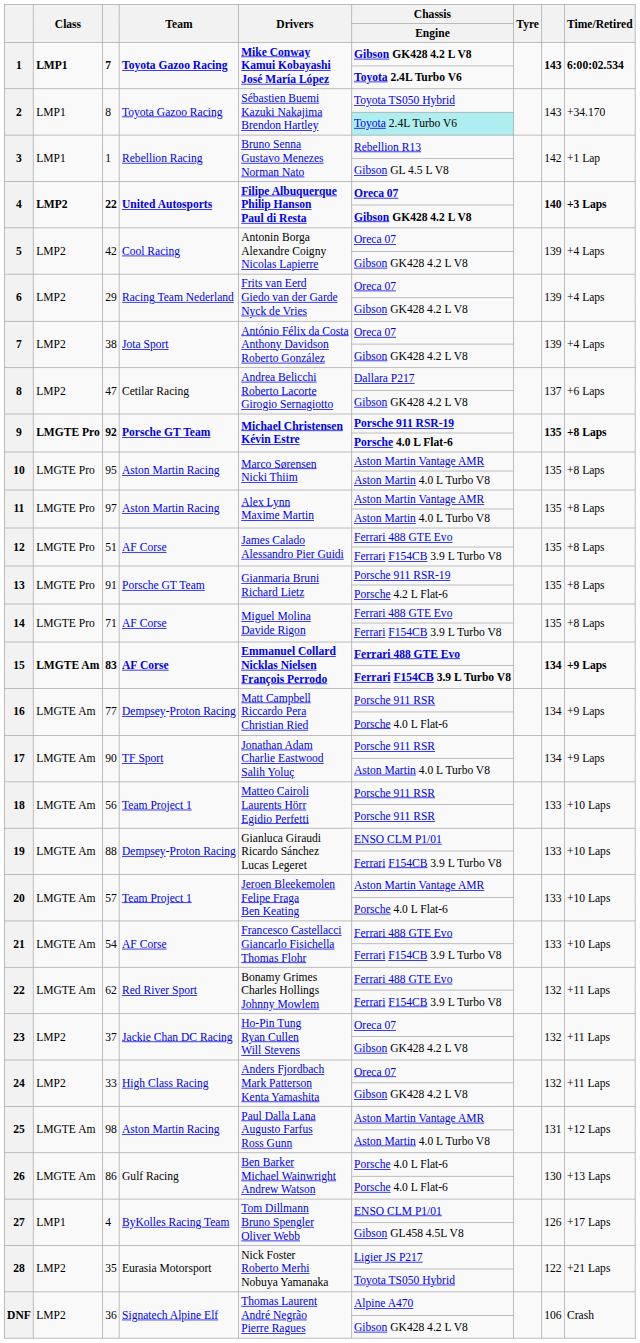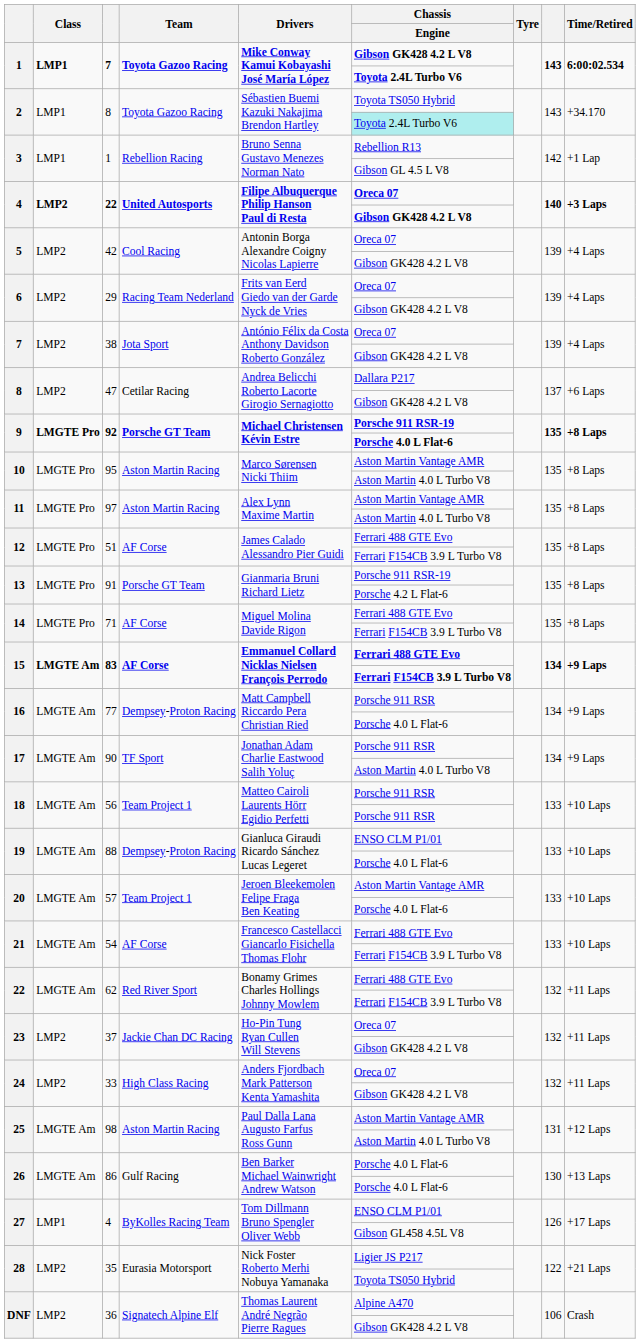(428, 863) Ferrari F154CB 3.9 L Turbo V8 -> (401, 863) Porsche 4.0 L Flat-6
